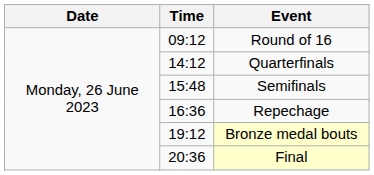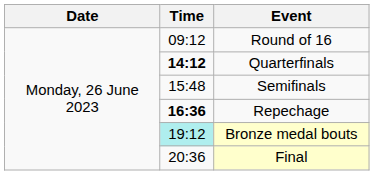(187, 63) normal -> (187, 63) bold
(187, 110) normal -> (187, 110) bold
(187, 134) no background -> (187, 134) paleturquoise background
